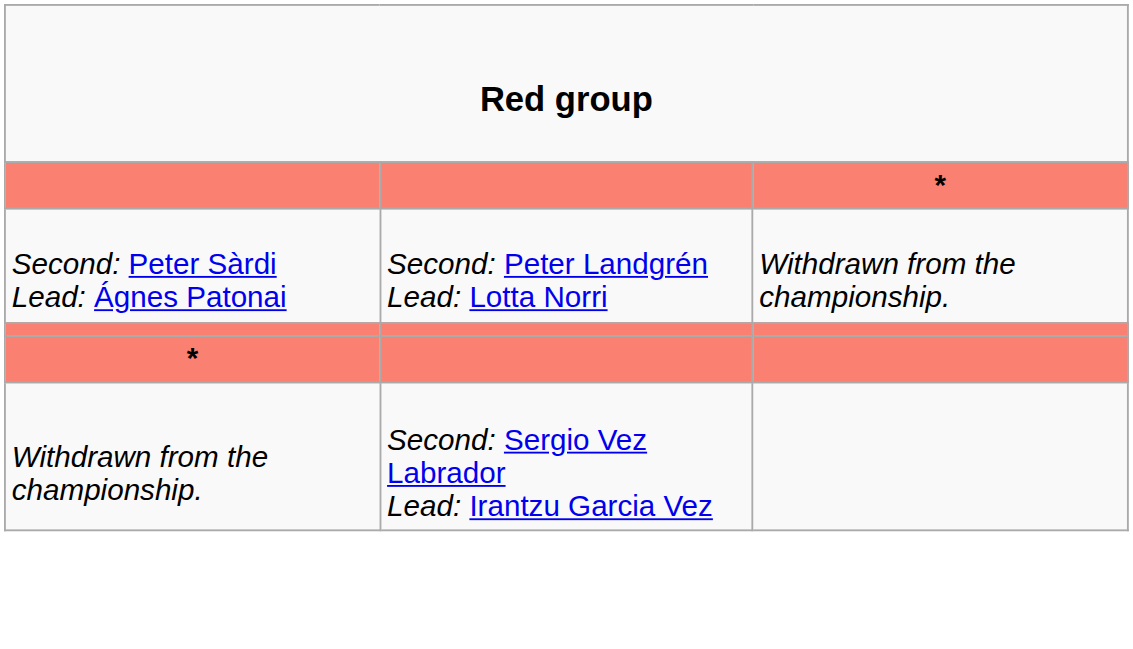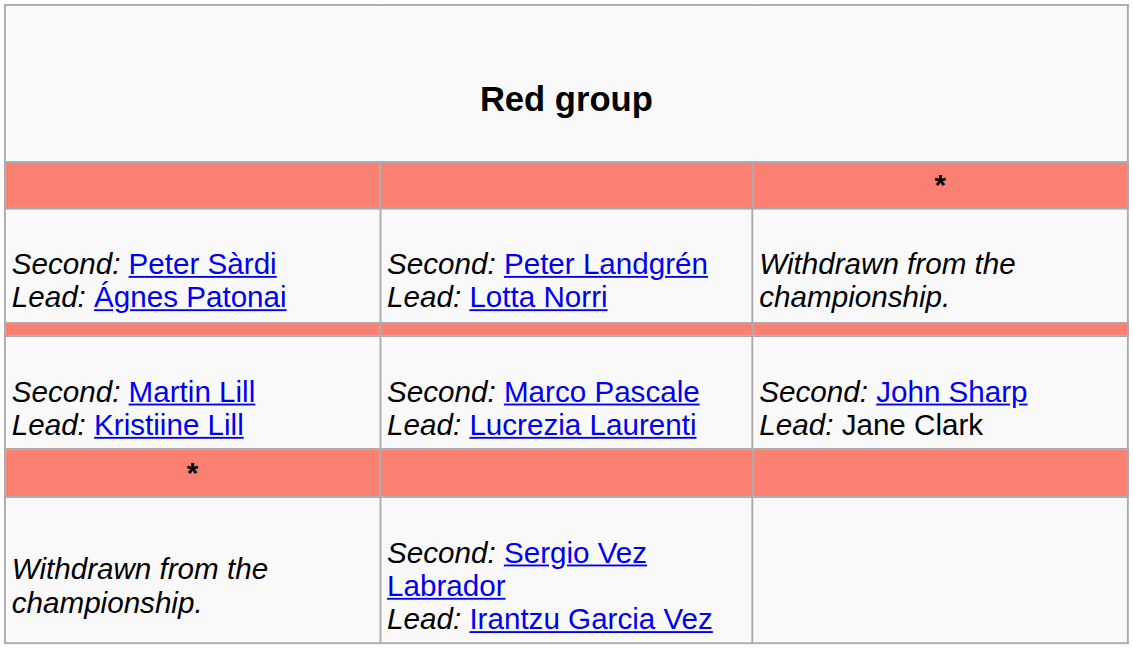+ row: (134, 408)
